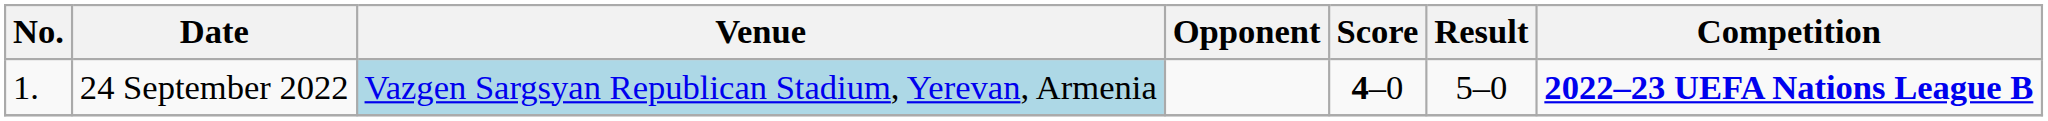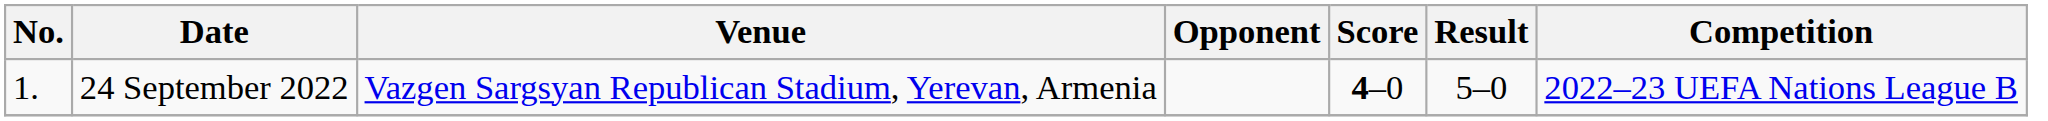(761, 86) lightblue background -> (761, 86) no background
(1789, 86) bold -> (1781, 86) normal
